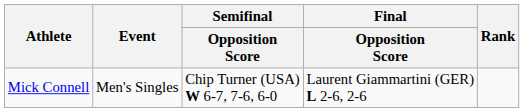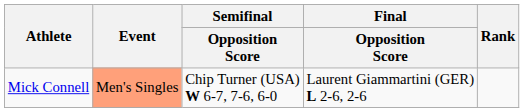(137, 87) no background -> (137, 87) lightsalmon background
